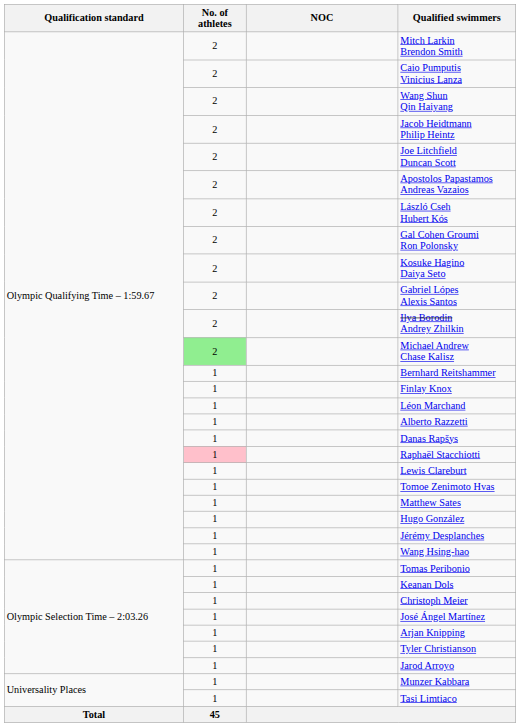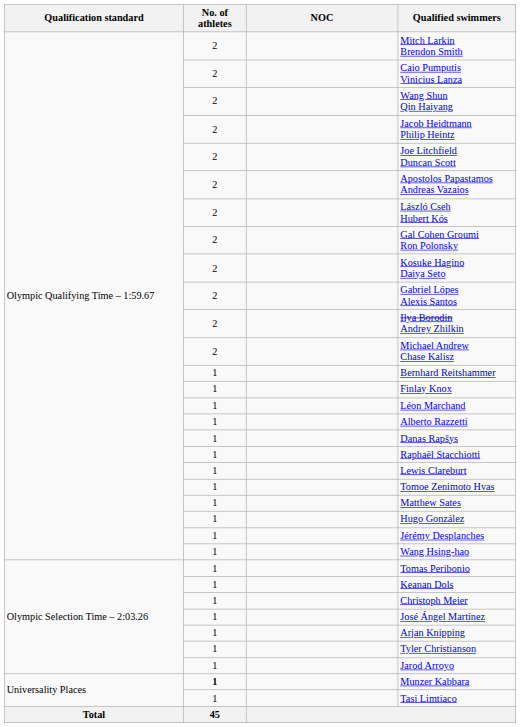(215, 351) lightgreen background -> (215, 351) no background
(215, 454) pink background -> (215, 454) no background
(215, 682) normal -> (215, 682) bold
